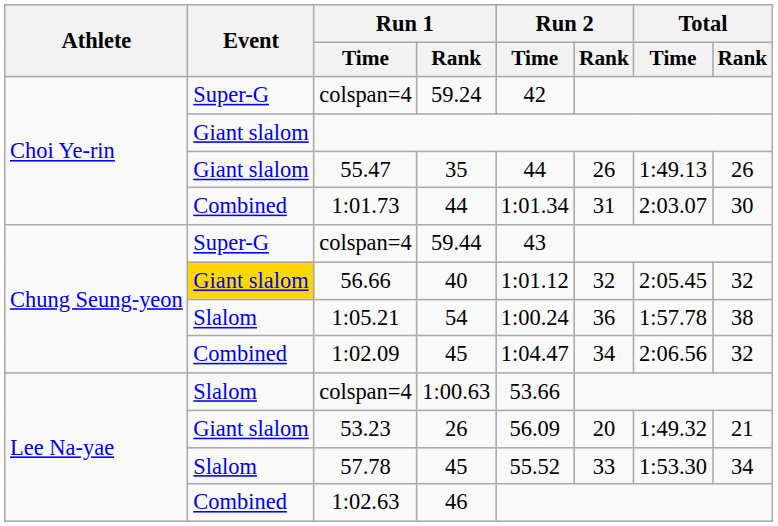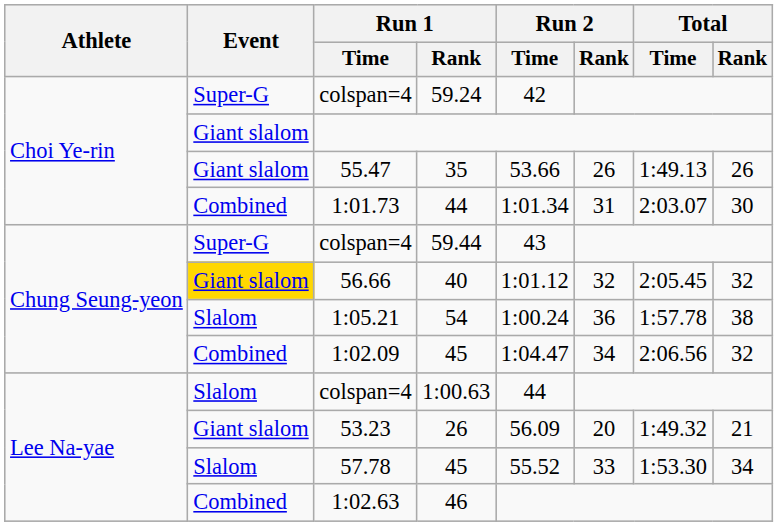(535, 169) 44 -> (535, 169) 53.66
(535, 391) 53.66 -> (535, 391) 44
